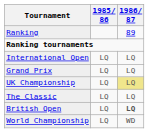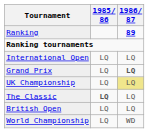(131, 32) normal -> (131, 32) bold
(131, 71) normal -> (131, 71) bold
(104, 96) normal -> (104, 96) bold
(131, 109) bold -> (131, 109) normal
